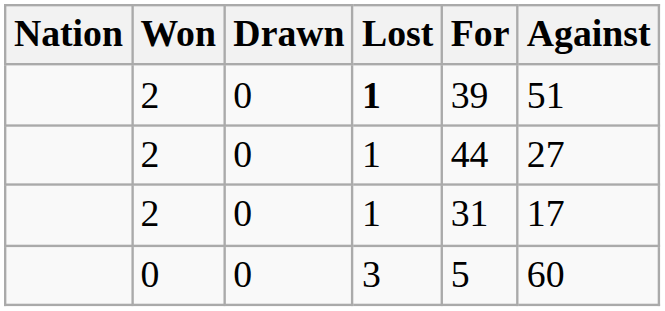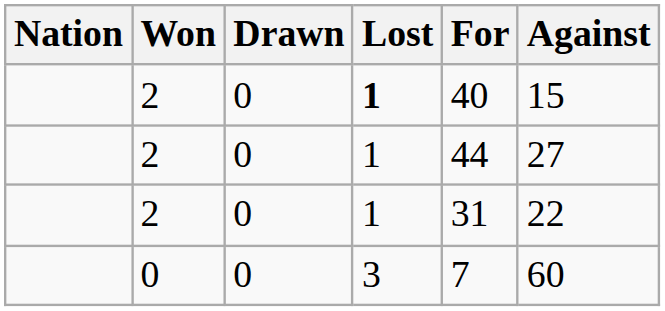(470, 94) 39 -> (470, 94) 40
(546, 94) 51 -> (546, 94) 15
(546, 214) 17 -> (546, 214) 22
(460, 273) 5 -> (460, 273) 7
